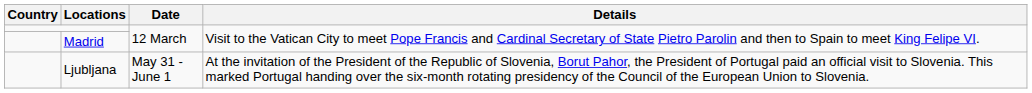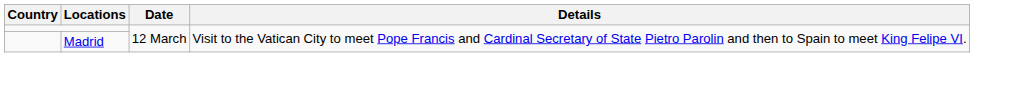- row: (90, 69)
